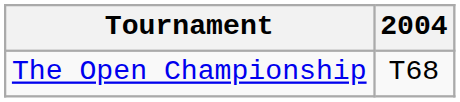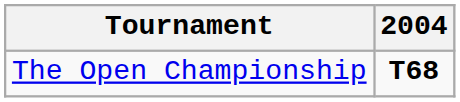(414, 74) normal -> (414, 74) bold
